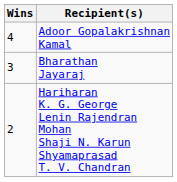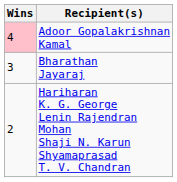(10, 37) no background -> (10, 37) pink background
